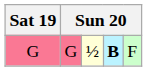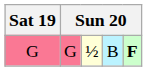(113, 50) bold -> (113, 50) normal
(132, 50) normal -> (132, 50) bold
